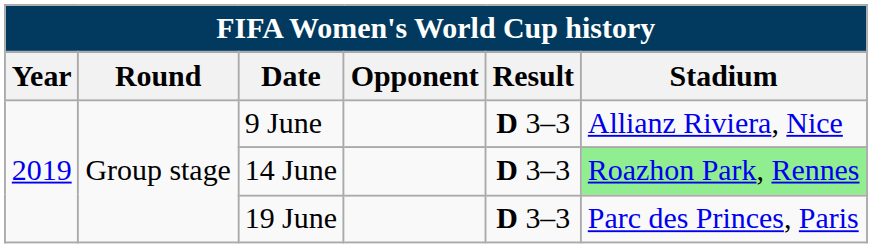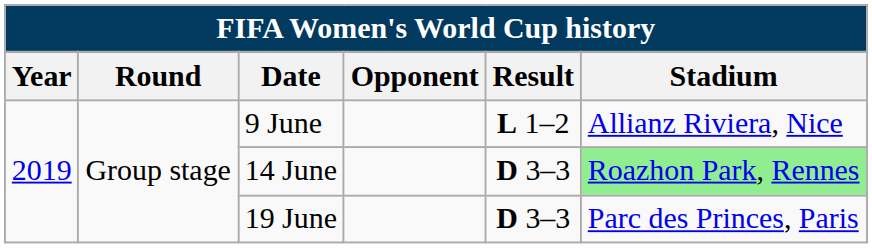(533, 123) D 3–3 -> (533, 123) L 1–2
